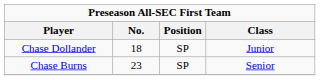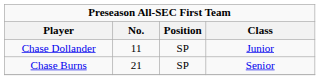(136, 48) 18 -> (136, 48) 11
(136, 65) 23 -> (136, 65) 21
